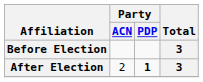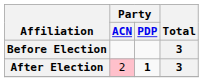(122, 67) no background -> (122, 67) pink background
